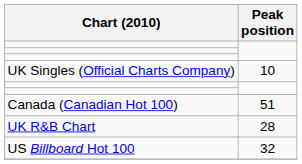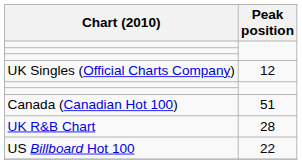(268, 70) 10 -> (268, 70) 12
(268, 148) 32 -> (268, 148) 22
